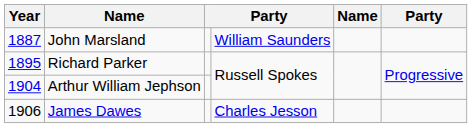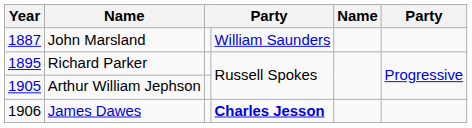(24, 87) 1904 -> (24, 87) 1905
(266, 110) normal -> (270, 110) bold
